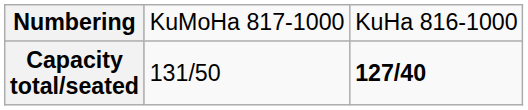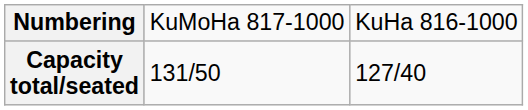(391, 72) bold -> (391, 72) normal
